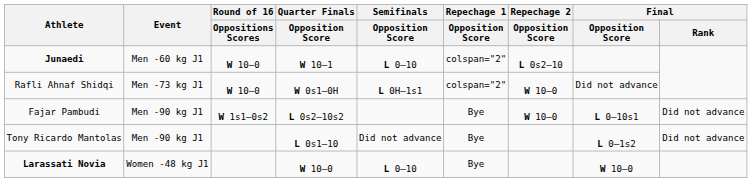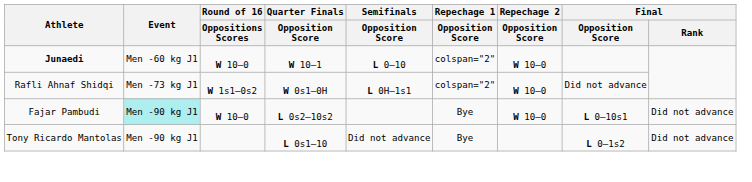(541, 64) L 0s2–10 -> (530, 64) W 10–0
(243, 90) W 10–0 -> (232, 90) W 1s1–0s2
(167, 111) no background -> (162, 111) paleturquoise background
(243, 117) W 1s1–0s2 -> (232, 117) W 10–0
- row: (64, 164)
